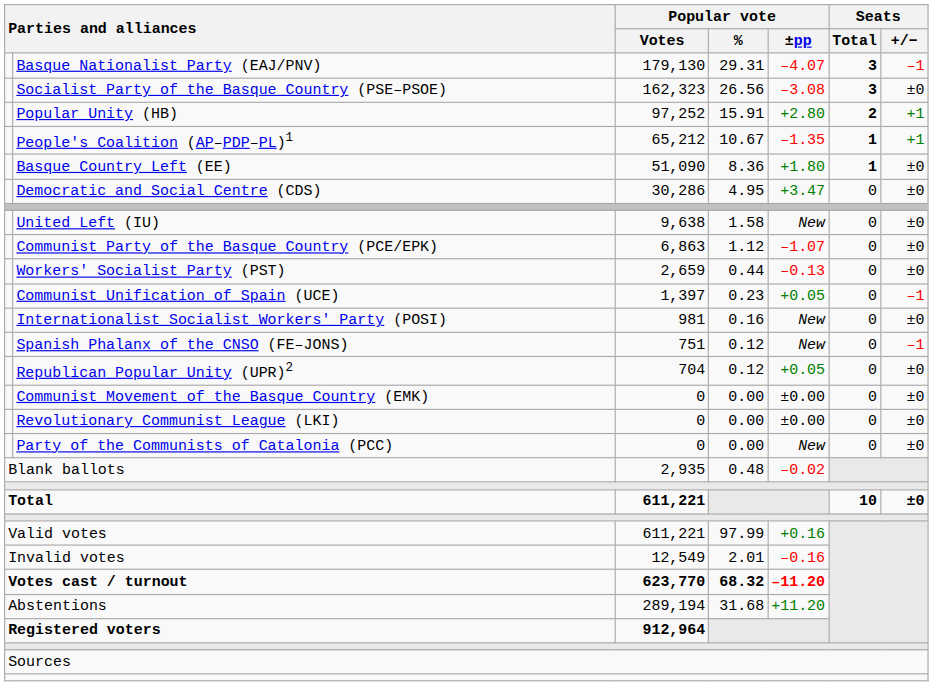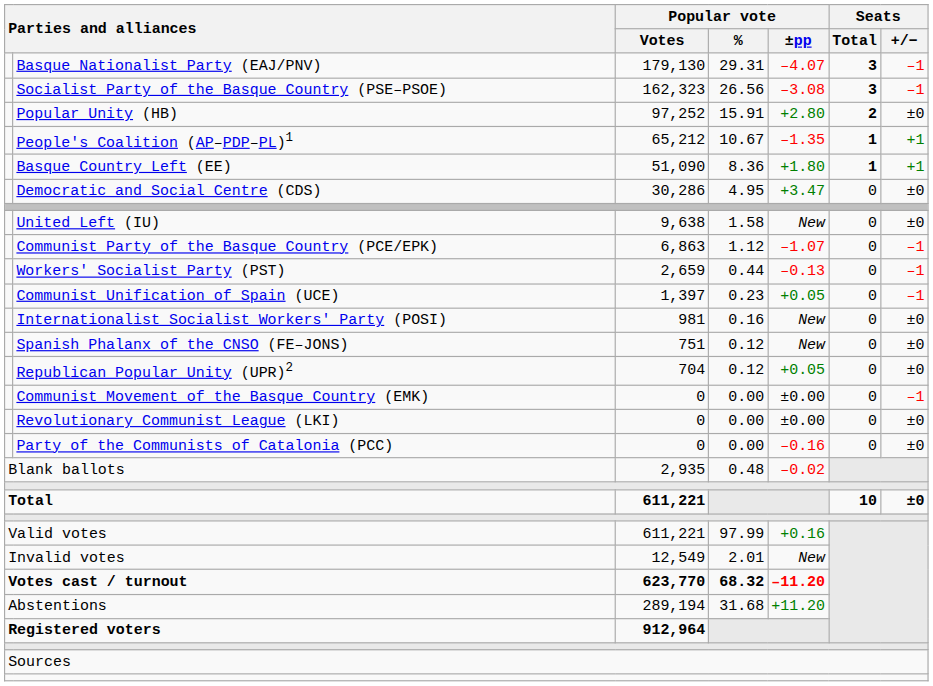(915, 90) ±0 -> (915, 90) –1
(915, 114) +1 -> (915, 114) ±0
(915, 167) ±0 -> (915, 167) +1
(915, 247) ±0 -> (915, 247) –1
(915, 271) ±0 -> (915, 271) –1
(915, 344) –1 -> (915, 344) ±0
(915, 397) ±0 -> (915, 397) –1
(812, 446) New -> (803, 446) –0.16
(803, 557) –0.16 -> (812, 557) New
